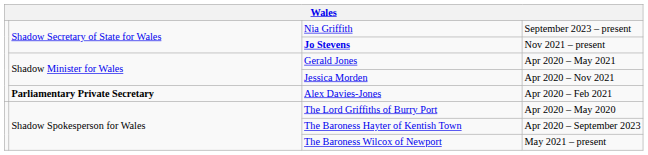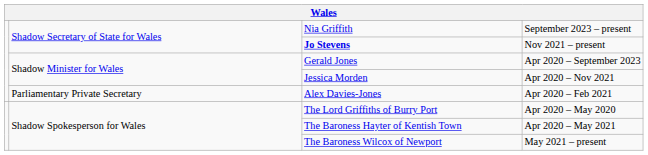(570, 61) Apr 2020 – May 2021 -> (583, 61) Apr 2020 – September 2023
(83, 93) bold -> (77, 93) normal
(583, 126) Apr 2020 – September 2023 -> (570, 126) Apr 2020 – May 2021
